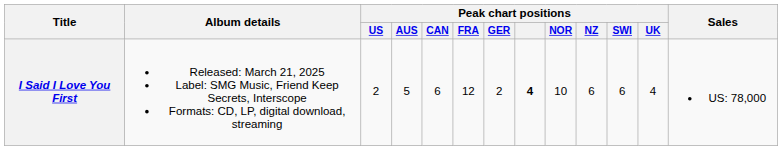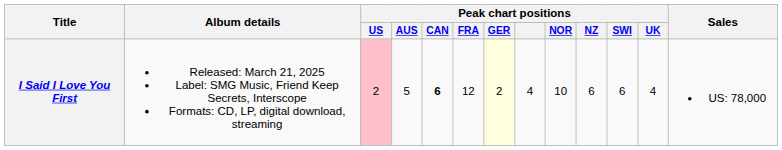(376, 92) no background -> (376, 92) pink background
(438, 92) normal -> (438, 92) bold
(499, 92) no background -> (499, 92) lightyellow background
(530, 92) bold -> (530, 92) normal
